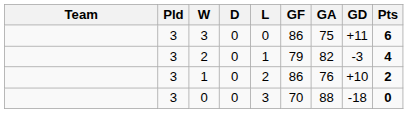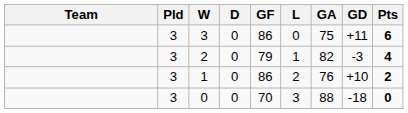columns swapped: (265, 14) <-> (296, 14)
